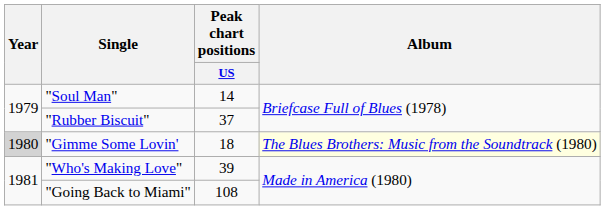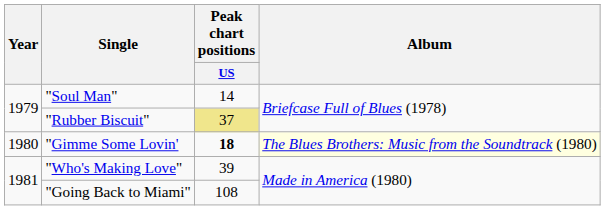(227, 120) no background -> (227, 120) khaki background
(23, 144) lightgrey background -> (23, 144) no background
(227, 144) normal -> (227, 144) bold
